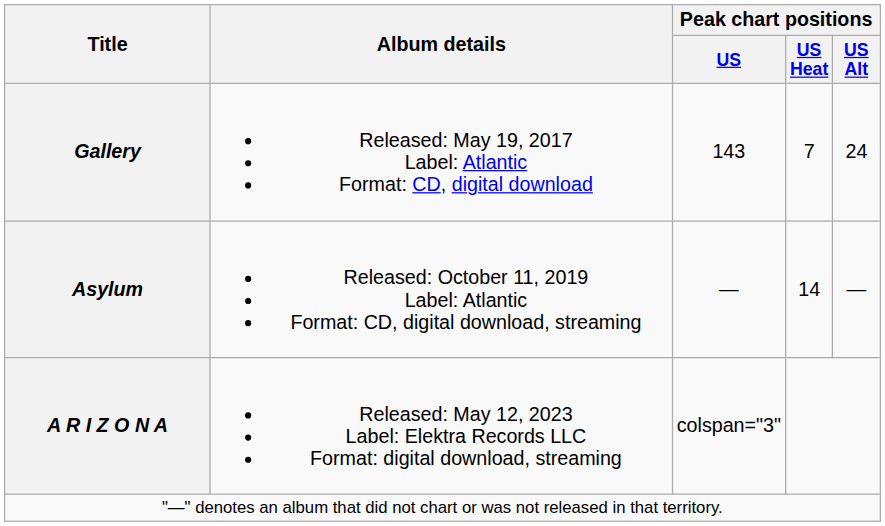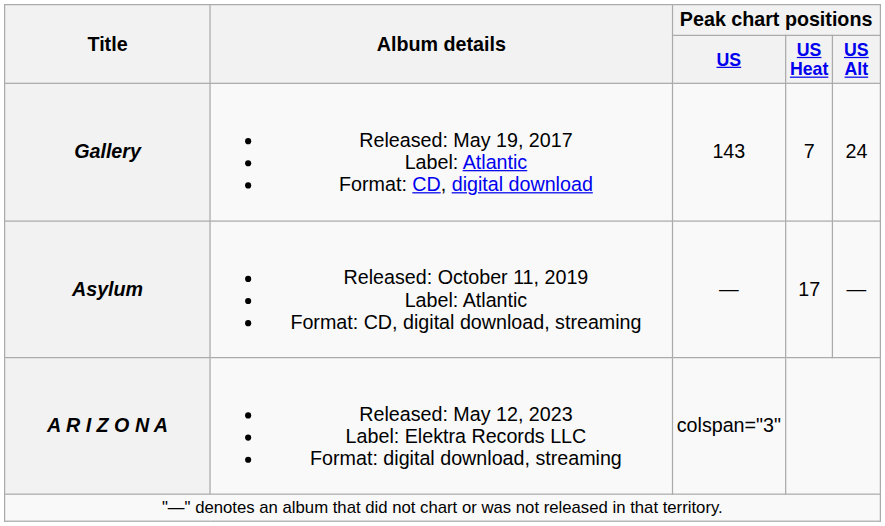(809, 288) 14 -> (809, 288) 17
